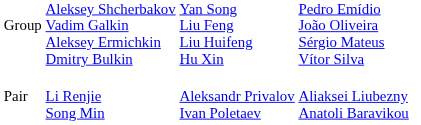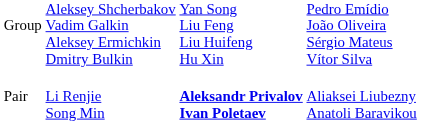(237, 104) normal -> (241, 104) bold
